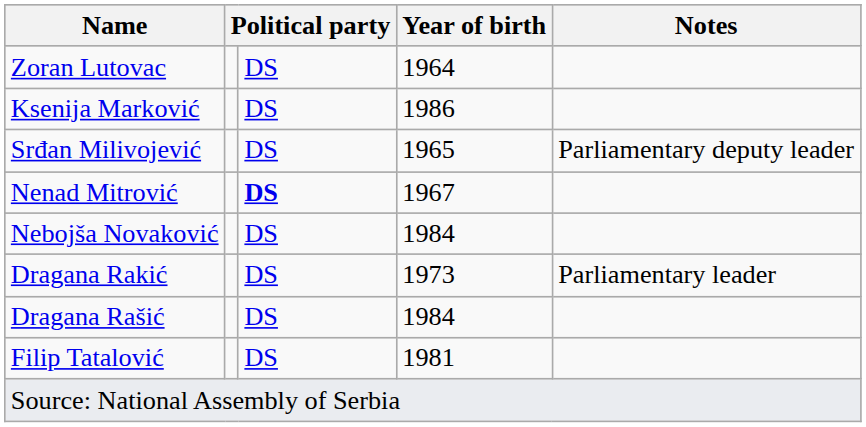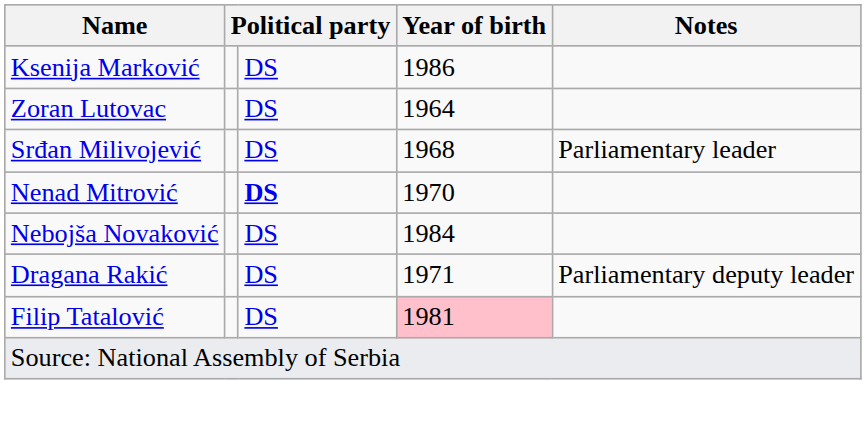rows swapped: (88, 66) <-> (105, 108)
(429, 150) 1965 -> (429, 150) 1968
(706, 150) Parliamentary deputy leader -> (667, 150) Parliamentary leader
(429, 191) 1967 -> (429, 191) 1970
(429, 274) 1973 -> (429, 274) 1971
(667, 274) Parliamentary leader -> (706, 274) Parliamentary deputy leader
- row: (88, 316)
(429, 358) no background -> (429, 316) pink background
